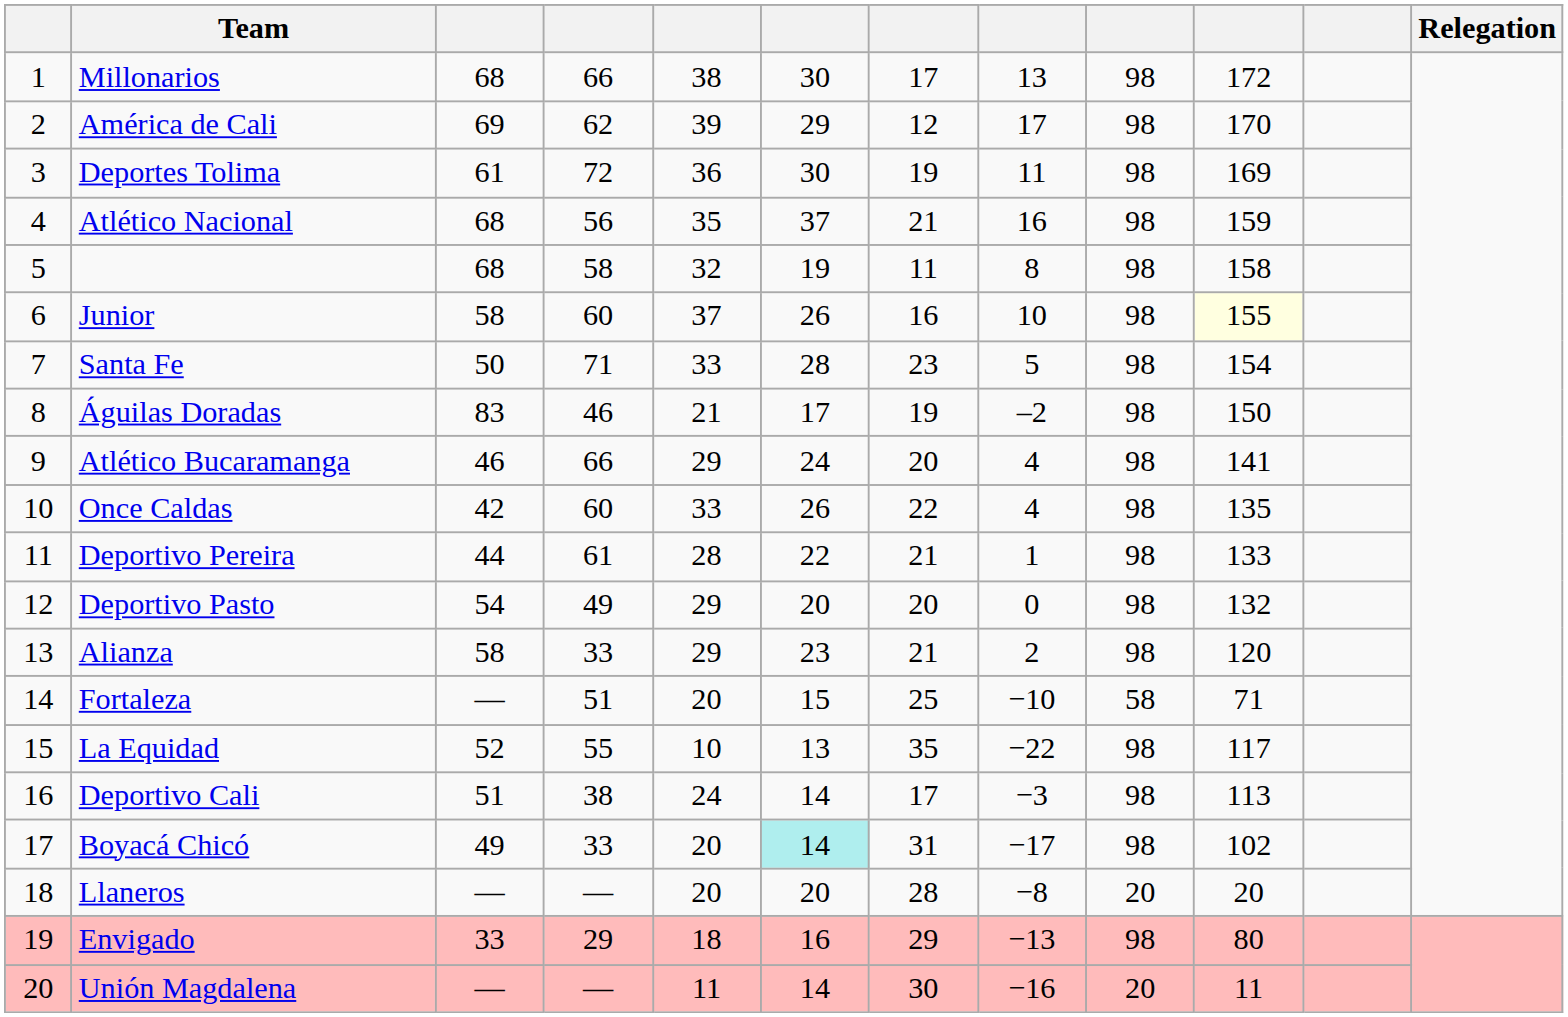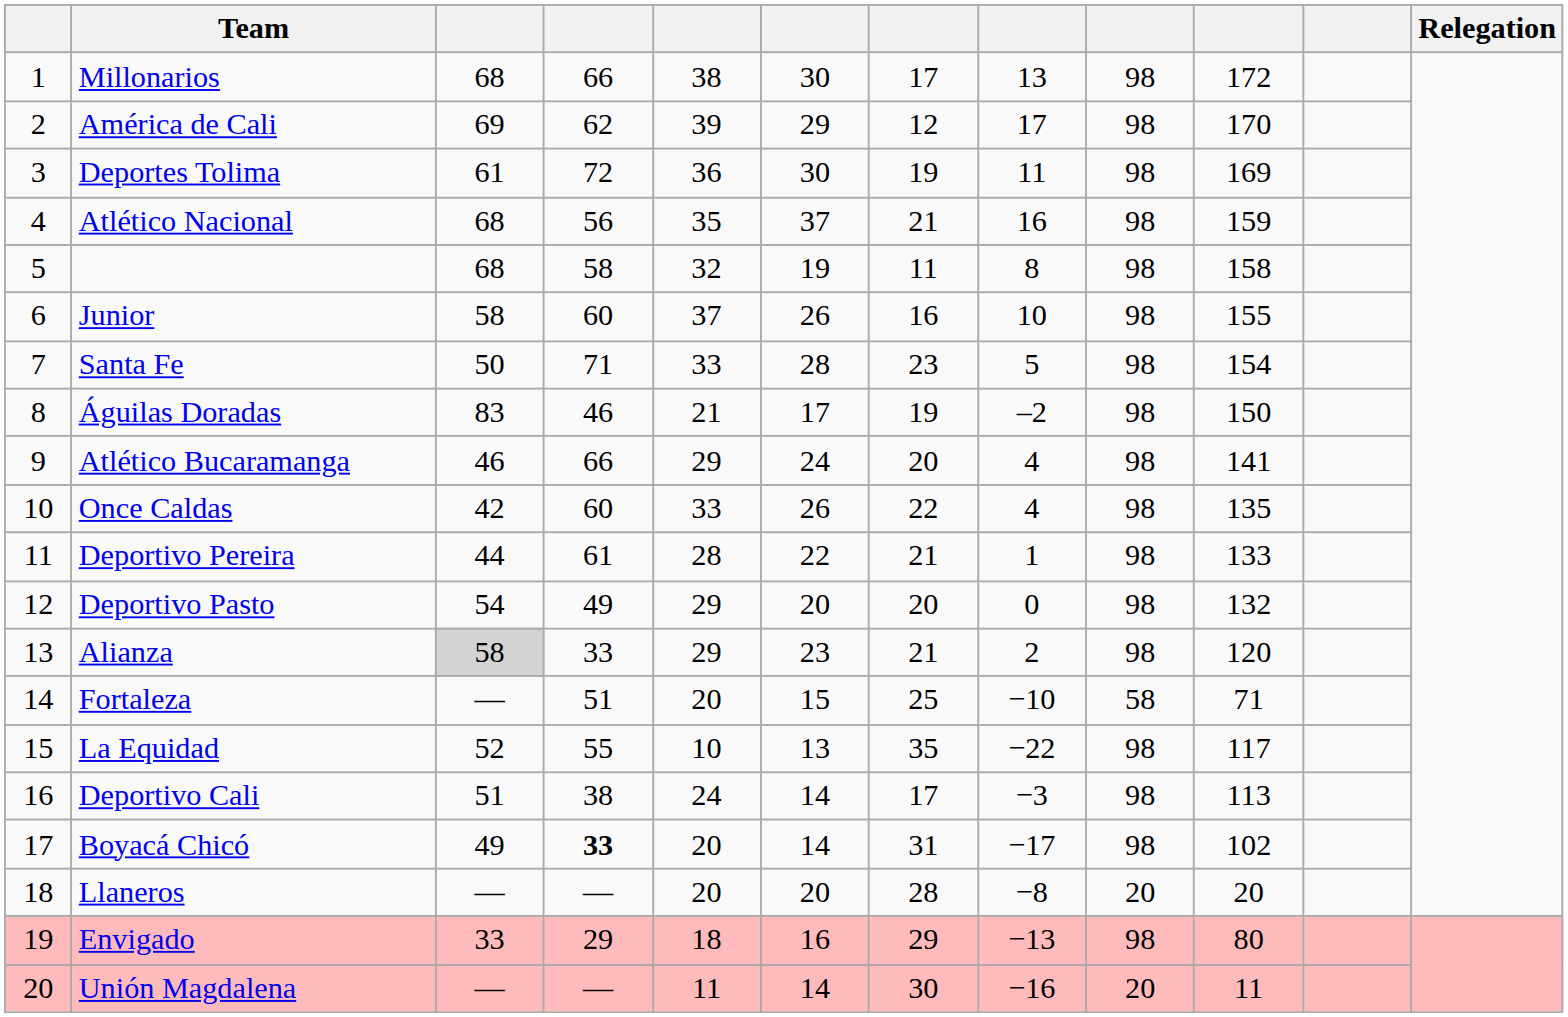(1249, 316) lightyellow background -> (1249, 316) no background
(490, 651) no background -> (490, 651) lightgrey background
(598, 843) normal -> (598, 843) bold
(815, 843) paleturquoise background -> (815, 843) no background
